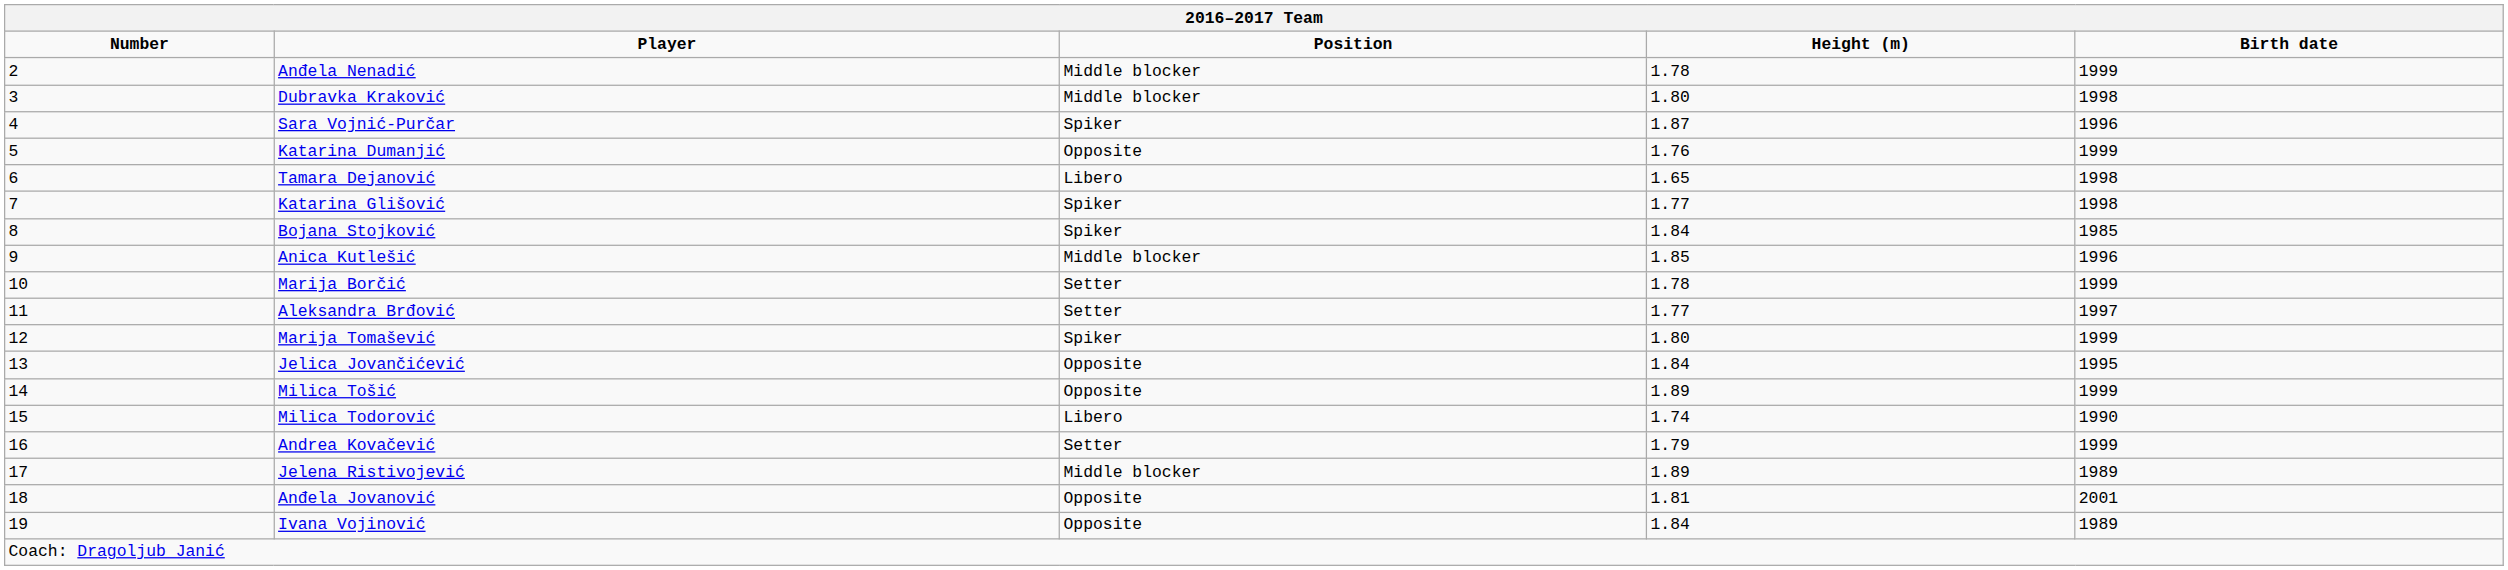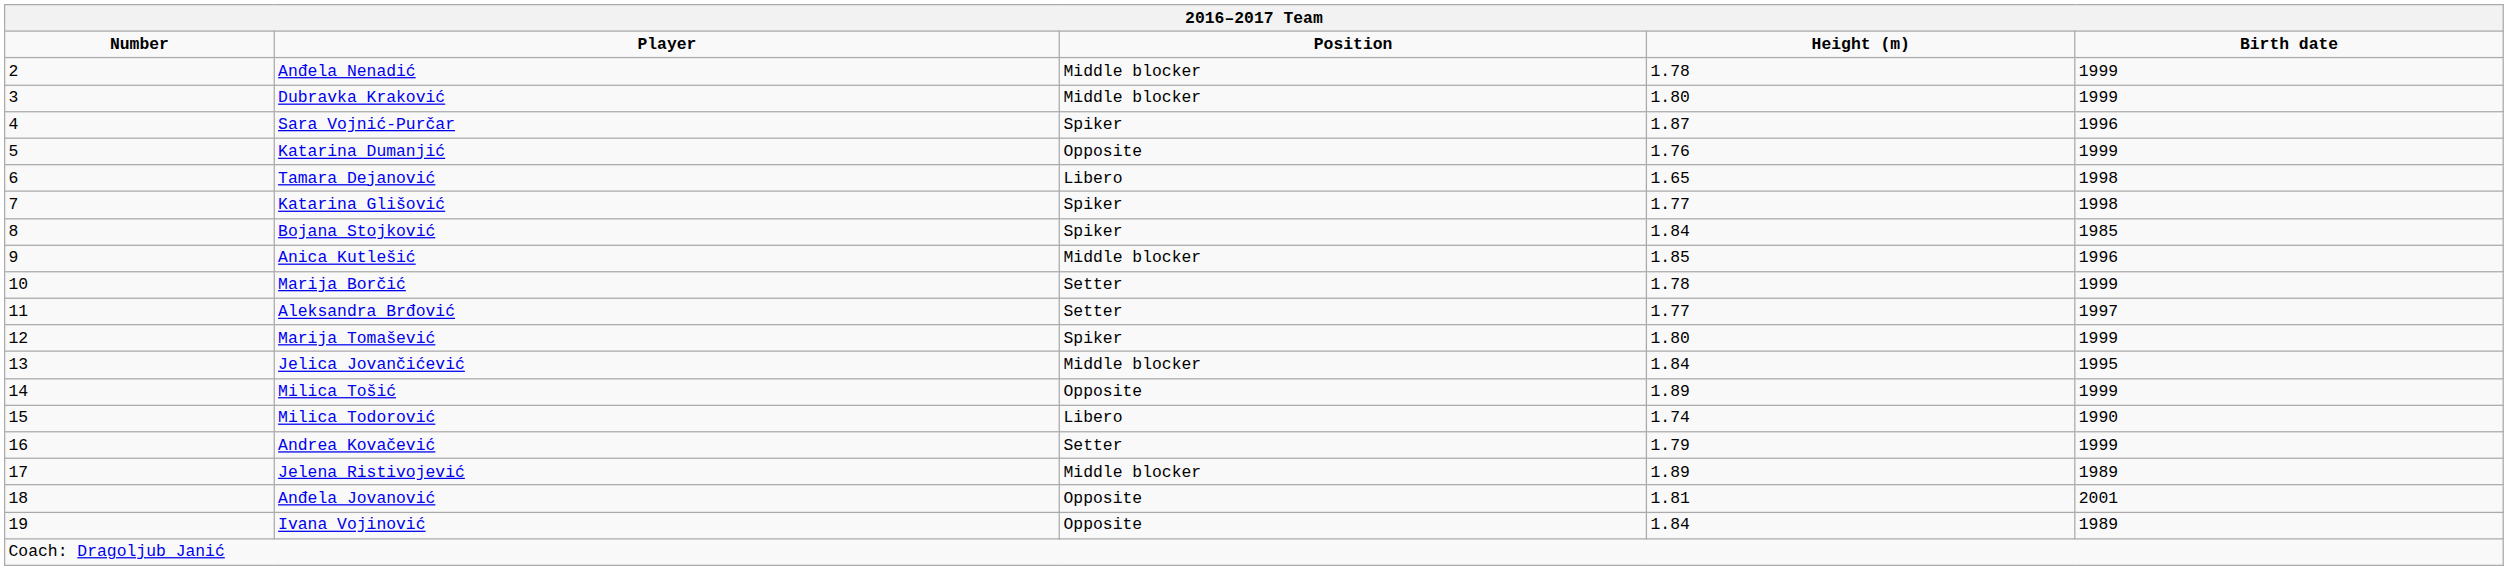(2098, 98) 1998 -> (2098, 98) 1999
(1103, 365) Opposite -> (1132, 365) Middle blocker
